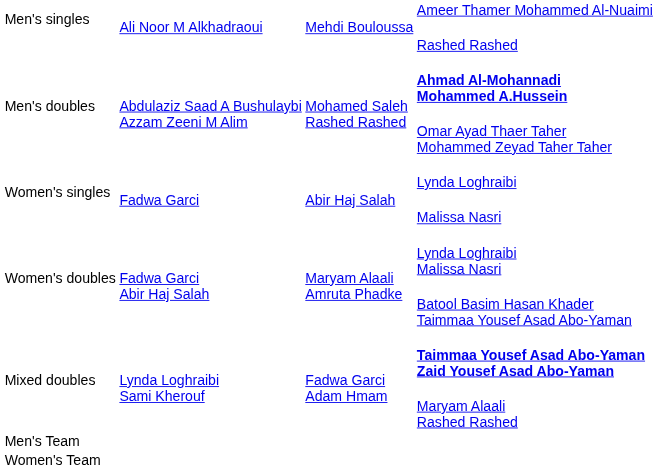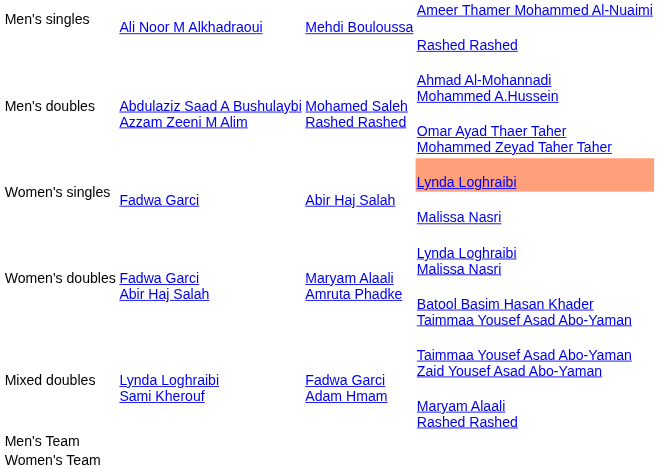(492, 88) bold -> (488, 88) normal
(467, 182) no background -> (467, 182) lightsalmon background
(531, 363) bold -> (524, 363) normal
